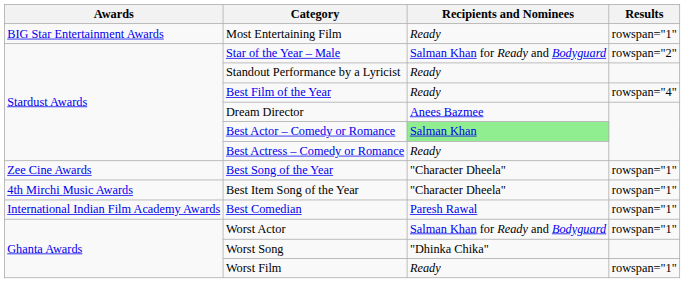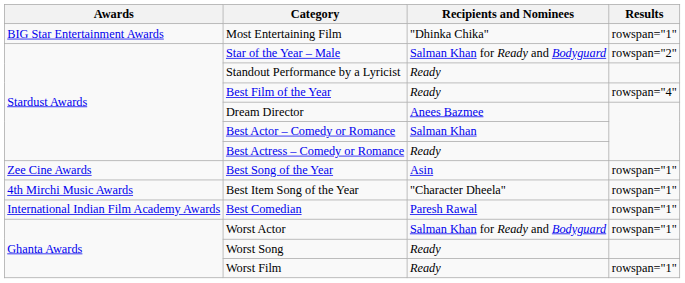(425, 33) Ready -> (449, 33) "Dhinka Chika"
(443, 131) lightgreen background -> (443, 131) no background
(458, 170) "Character Dheela" -> (422, 170) Asin
(449, 248) "Dhinka Chika" -> (425, 248) Ready
